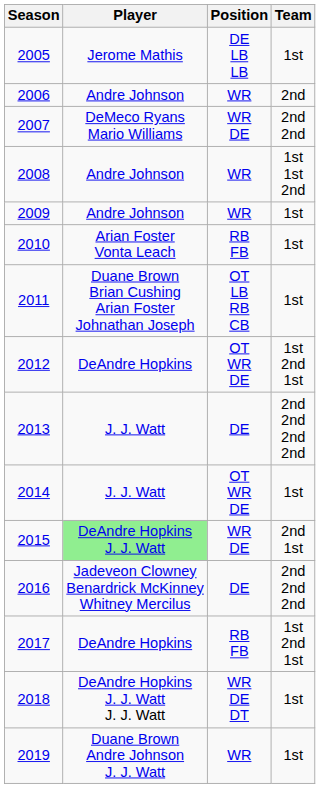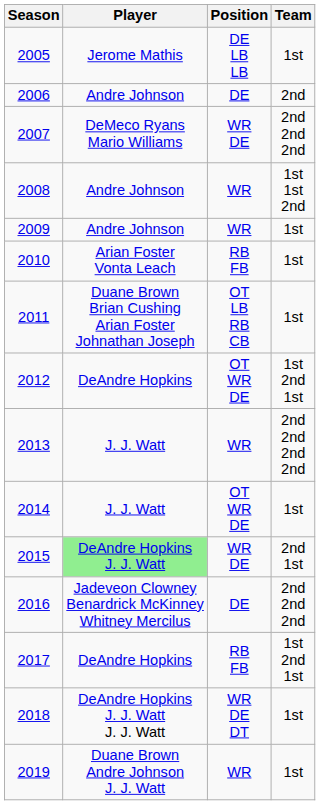(239, 94) WR -> (239, 94) DE
(293, 126) 2nd 2nd -> (293, 134) 2nd 2nd 2nd
(239, 428) DE -> (239, 444) WR
